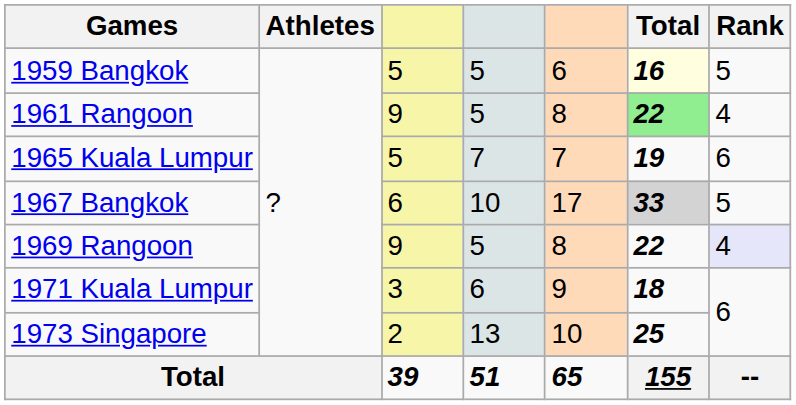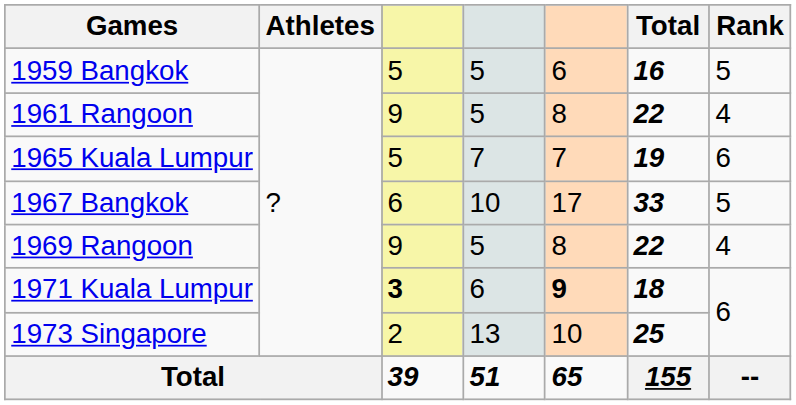(649, 70) lightyellow background -> (649, 70) no background
(649, 114) lightgreen background -> (649, 114) no background
(649, 202) lightgrey background -> (649, 202) no background
(723, 245) lavender background -> (723, 245) no background
(395, 289) normal -> (395, 289) bold
(559, 289) normal -> (559, 289) bold
